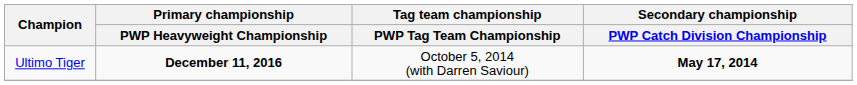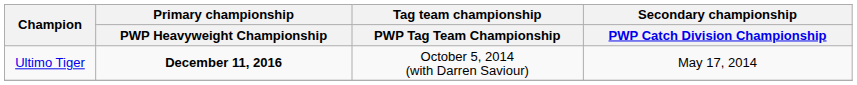(718, 63) bold -> (718, 63) normal
